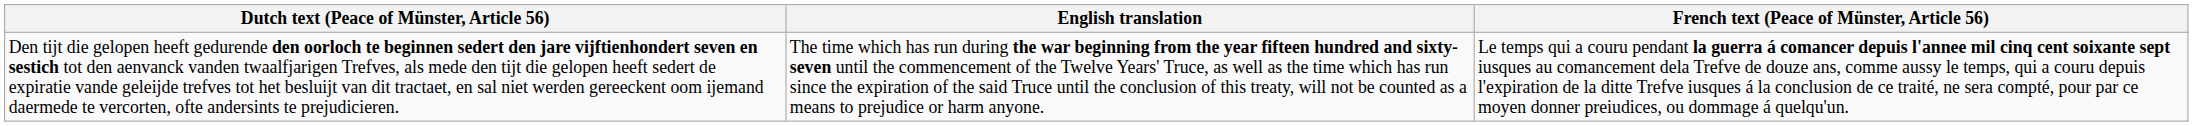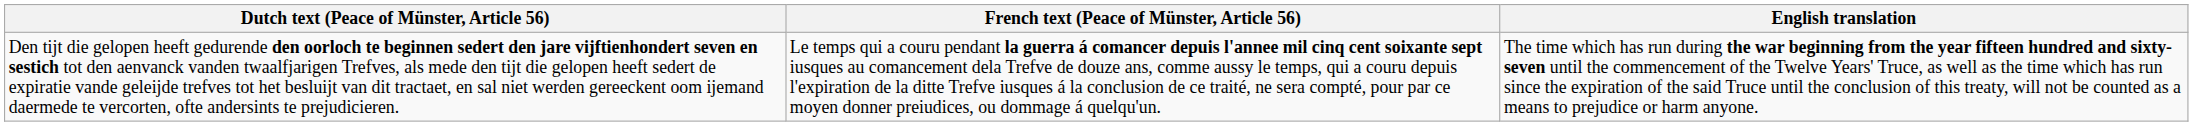columns swapped: (1831, 18) <-> (1130, 18)
